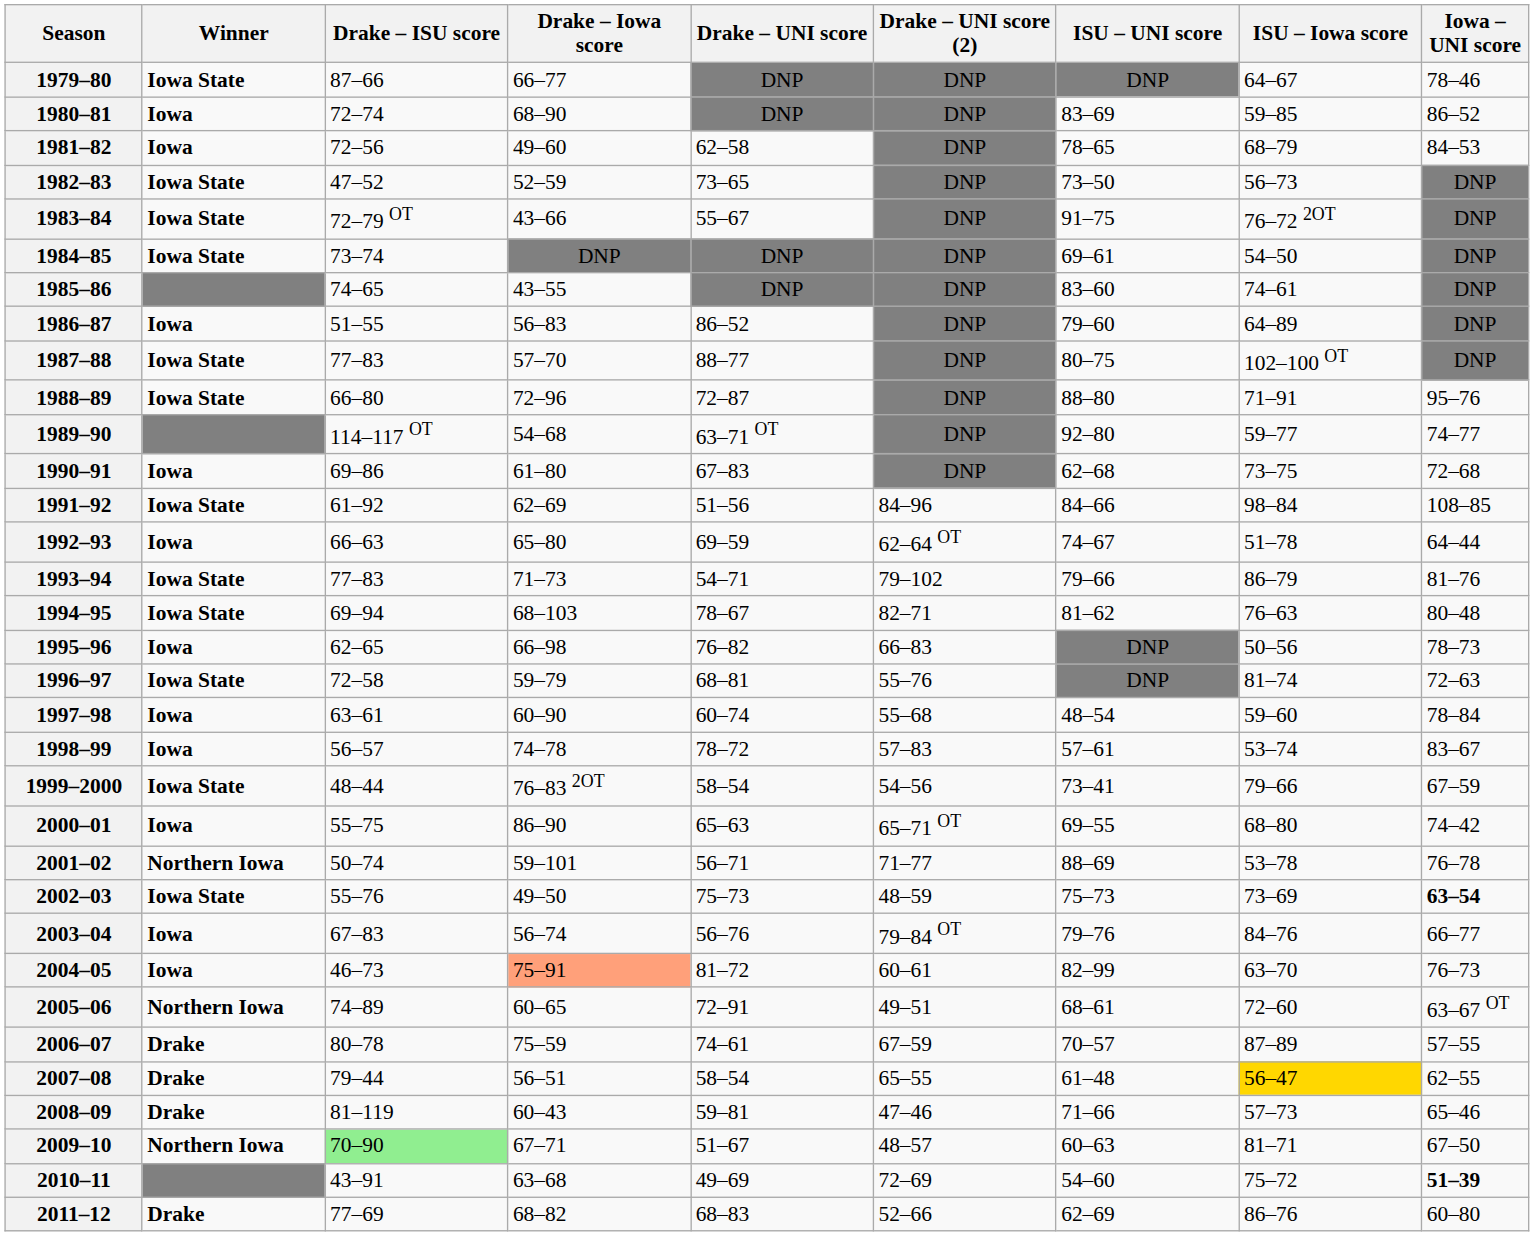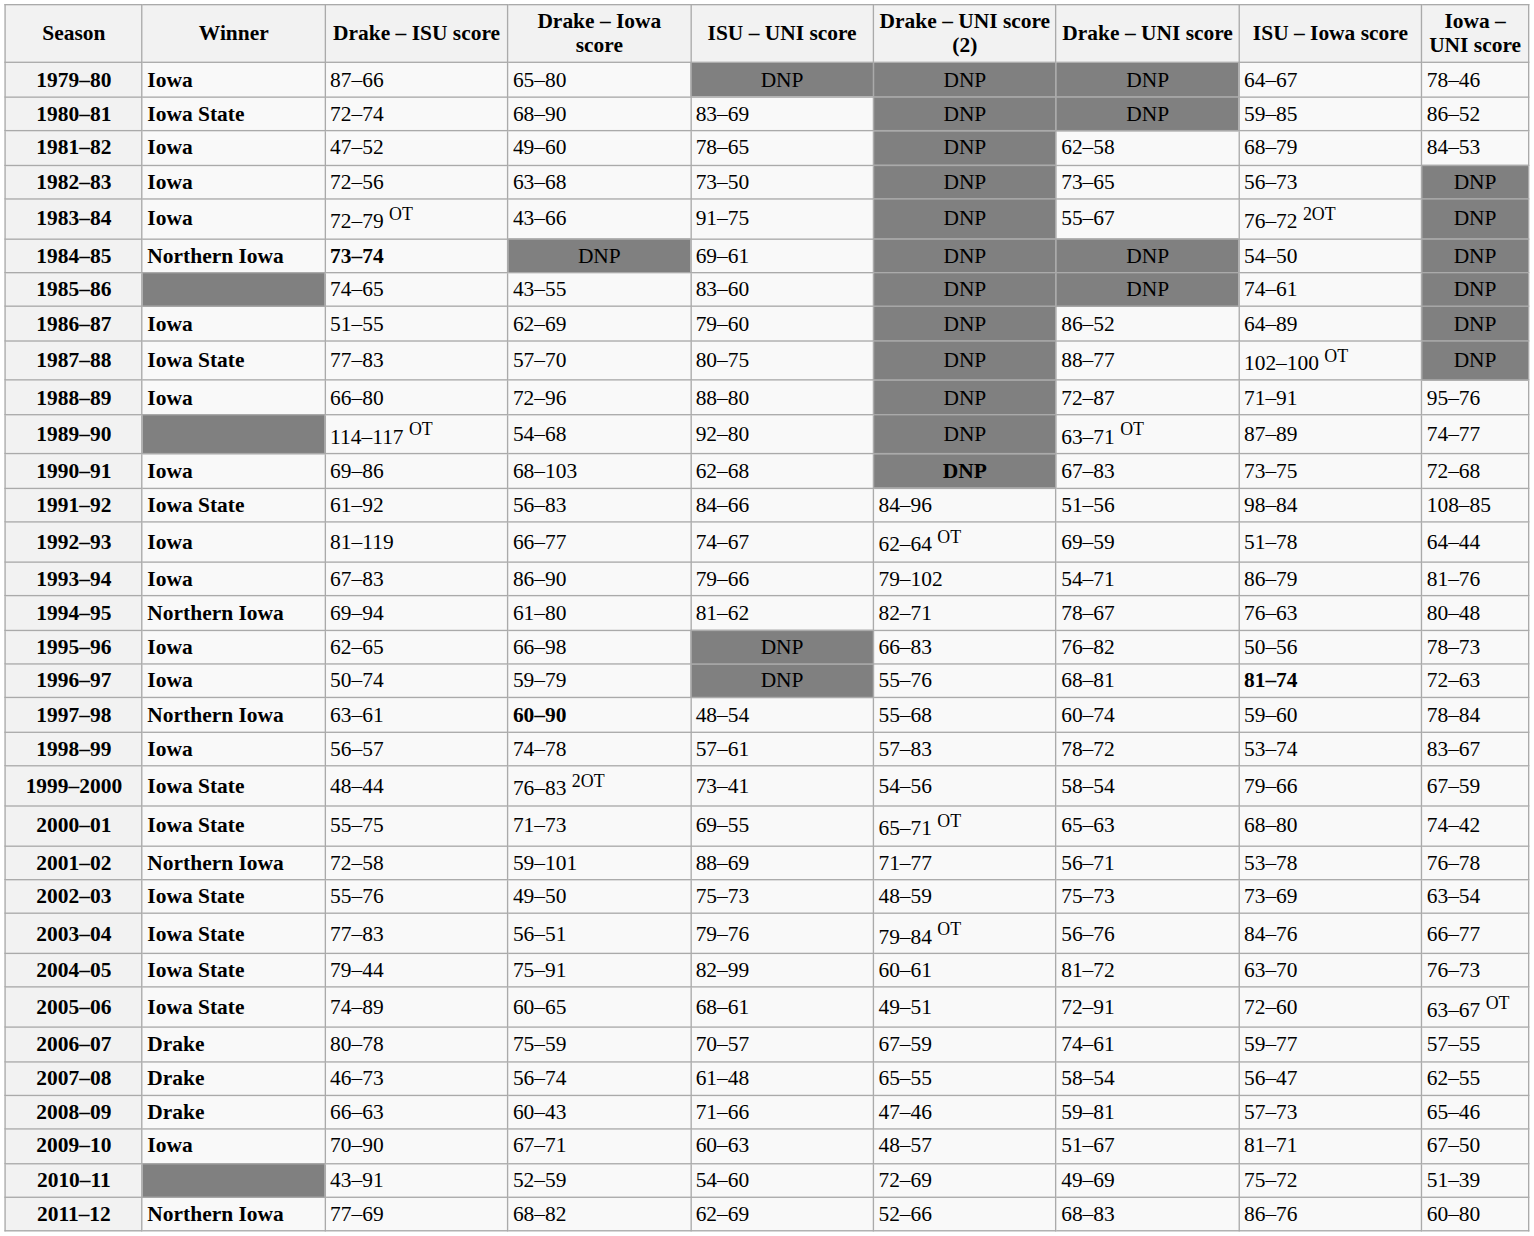columns swapped: (782, 33) <-> (1148, 33)
(196, 79) Iowa State -> (170, 79) Iowa
(540, 79) 66–77 -> (540, 79) 65–80
(170, 113) Iowa -> (196, 113) Iowa State
(357, 147) 72–56 -> (357, 147) 47–52
(196, 181) Iowa State -> (170, 181) Iowa
(357, 181) 47–52 -> (357, 181) 72–56
(540, 181) 52–59 -> (540, 181) 63–68
(196, 218) Iowa State -> (170, 218) Iowa
(196, 255) Iowa State -> (216, 255) Northern Iowa
(357, 255) normal -> (357, 255) bold
(540, 323) 56–83 -> (540, 323) 62–69
(196, 397) Iowa State -> (170, 397) Iowa
(1271, 434) 59–77 -> (1271, 434) 87–89
(540, 471) 61–80 -> (545, 471) 68–103
(965, 471) normal -> (965, 471) bold
(540, 505) 62–69 -> (540, 505) 56–83
(357, 541) 66–63 -> (362, 541) 81–119
(540, 541) 65–80 -> (540, 541) 66–77
(196, 578) Iowa State -> (170, 578) Iowa
(357, 578) 77–83 -> (357, 578) 67–83
(540, 578) 71–73 -> (540, 578) 86–90
(196, 612) Iowa State -> (216, 612) Northern Iowa
(545, 612) 68–103 -> (540, 612) 61–80
(196, 680) Iowa State -> (170, 680) Iowa
(357, 680) 72–58 -> (357, 680) 50–74
(1271, 680) normal -> (1271, 680) bold
(170, 714) Iowa -> (216, 714) Northern Iowa
(540, 714) normal -> (540, 714) bold
(170, 825) Iowa -> (196, 825) Iowa State
(540, 825) 86–90 -> (540, 825) 71–73
(357, 862) 50–74 -> (357, 862) 72–58
(1454, 896) bold -> (1454, 896) normal
(170, 933) Iowa -> (196, 933) Iowa State
(357, 933) 67–83 -> (357, 933) 77–83
(540, 933) 56–74 -> (540, 933) 56–51
(170, 970) Iowa -> (196, 970) Iowa State
(357, 970) 46–73 -> (357, 970) 79–44
(540, 970) lightsalmon background -> (540, 970) no background
(216, 1007) Northern Iowa -> (196, 1007) Iowa State
(1271, 1044) 87–89 -> (1271, 1044) 59–77
(357, 1078) 79–44 -> (357, 1078) 46–73
(540, 1078) 56–51 -> (540, 1078) 56–74
(1271, 1078) gold background -> (1271, 1078) no background
(362, 1112) 81–119 -> (357, 1112) 66–63
(216, 1146) Northern Iowa -> (170, 1146) Iowa
(357, 1146) lightgreen background -> (357, 1146) no background
(540, 1180) 63–68 -> (540, 1180) 52–59
(1454, 1180) bold -> (1454, 1180) normal
(176, 1214) Drake -> (216, 1214) Northern Iowa
